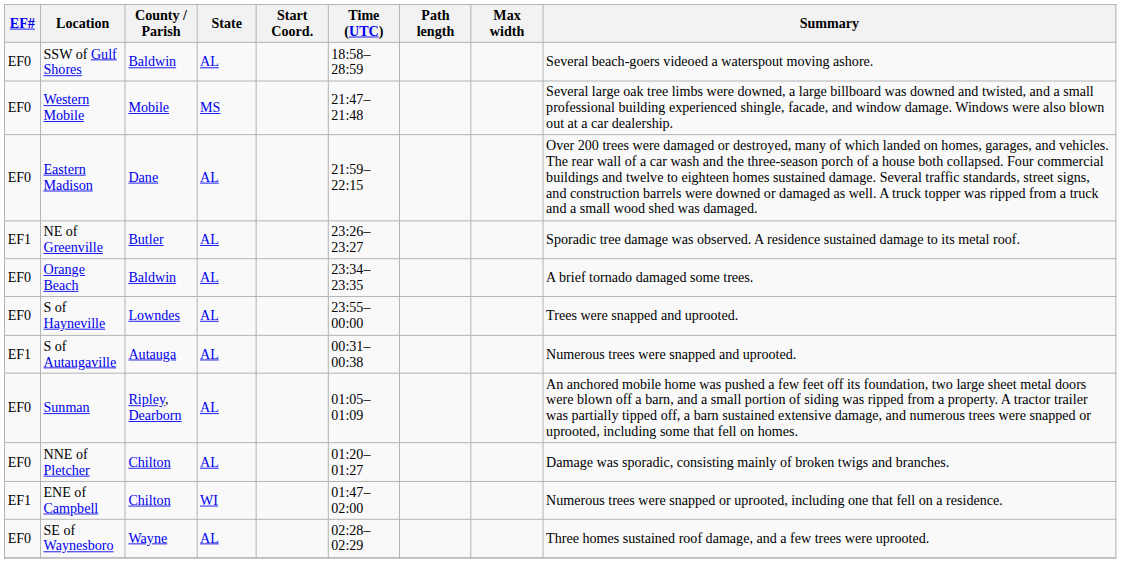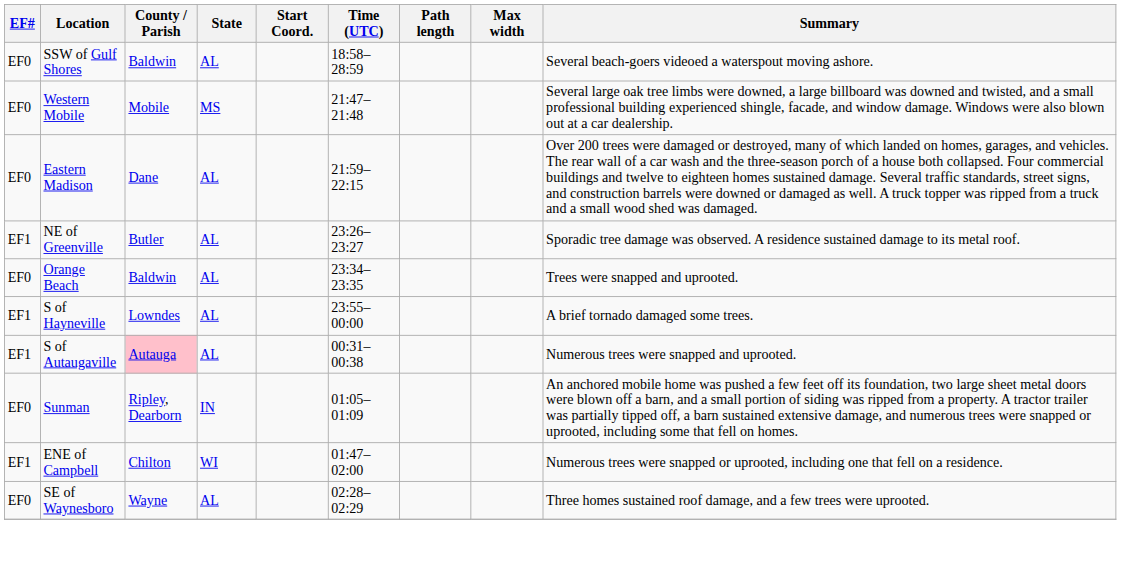(650, 277) A brief tornado damaged some trees. -> (642, 277) Trees were snapped and uprooted.
(19, 315) EF0 -> (19, 315) EF1
(642, 315) Trees were snapped and uprooted. -> (650, 315) A brief tornado damaged some trees.
(152, 354) no background -> (152, 354) pink background
(209, 408) AL -> (207, 408) IN
- row: (67, 462)
